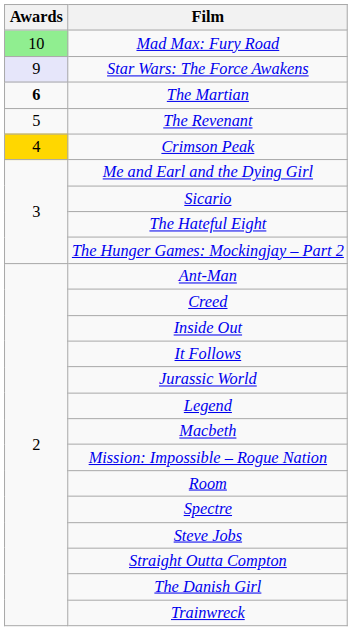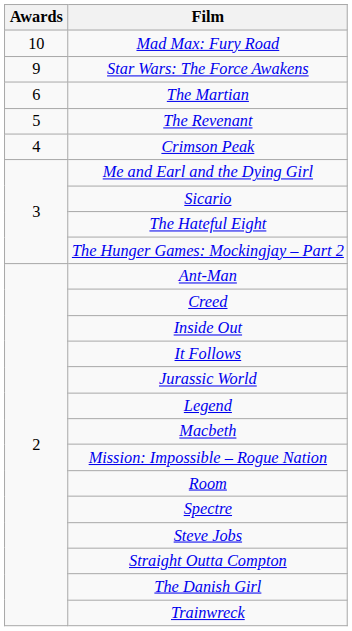(36, 43) lightgreen background -> (36, 43) no background
(36, 69) lavender background -> (36, 69) no background
(36, 95) bold -> (36, 95) normal
(36, 146) gold background -> (36, 146) no background
